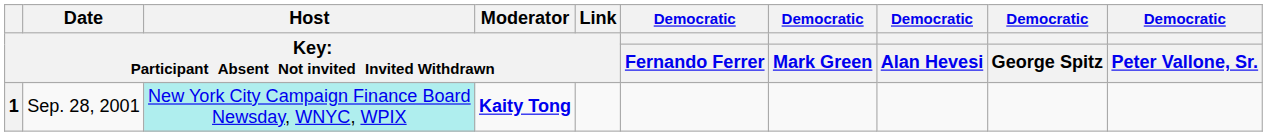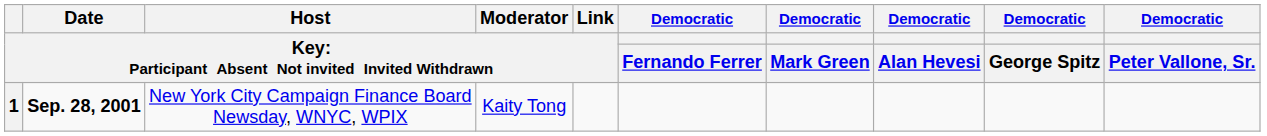(83, 106) normal -> (84, 106) bold
(309, 106) paleturquoise background -> (310, 106) no background
(525, 106) bold -> (524, 106) normal
